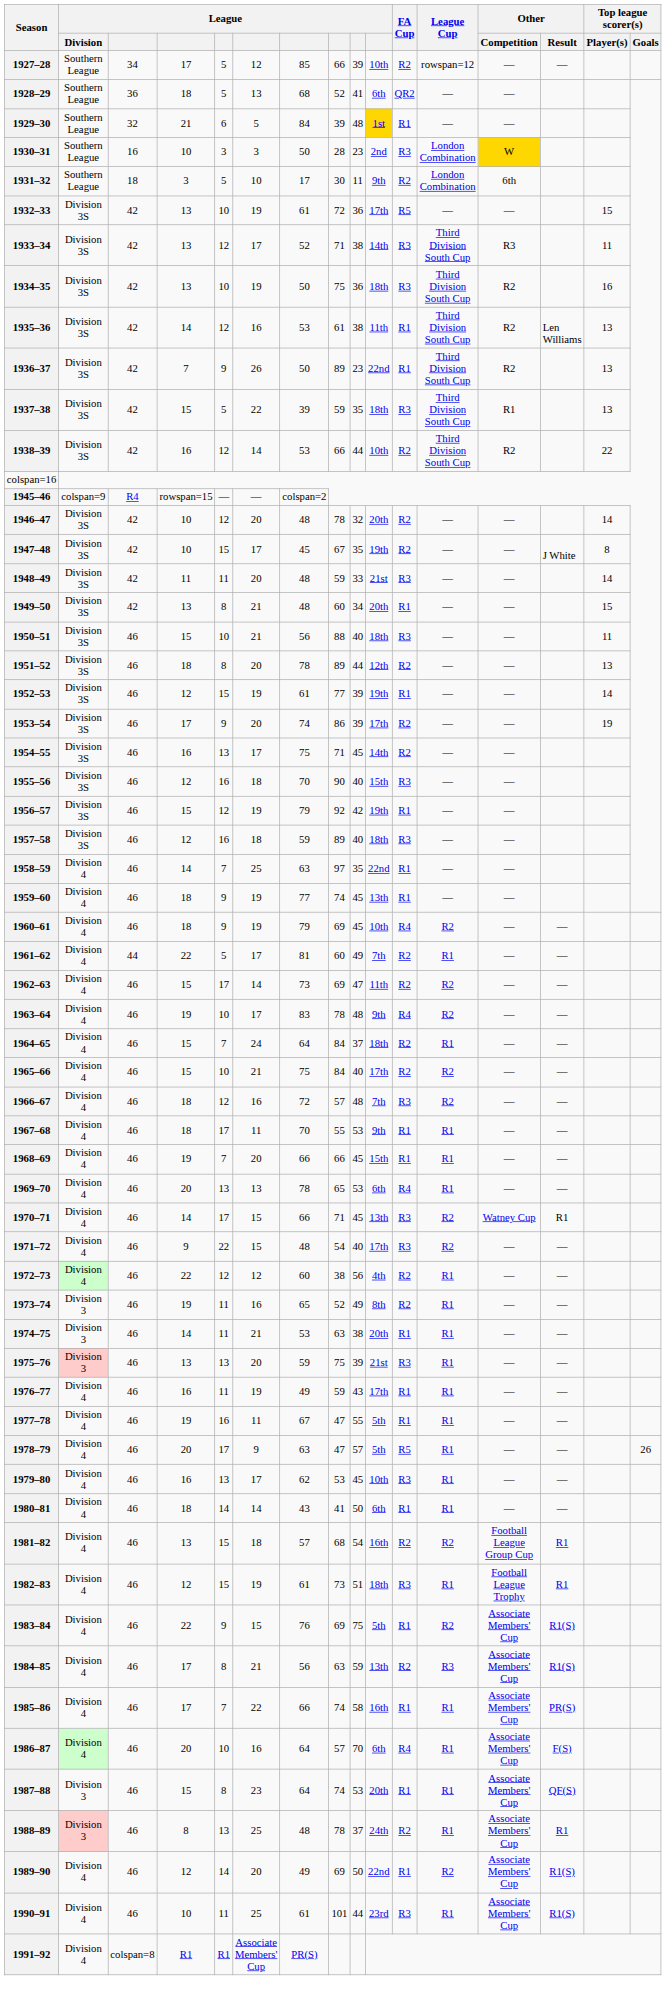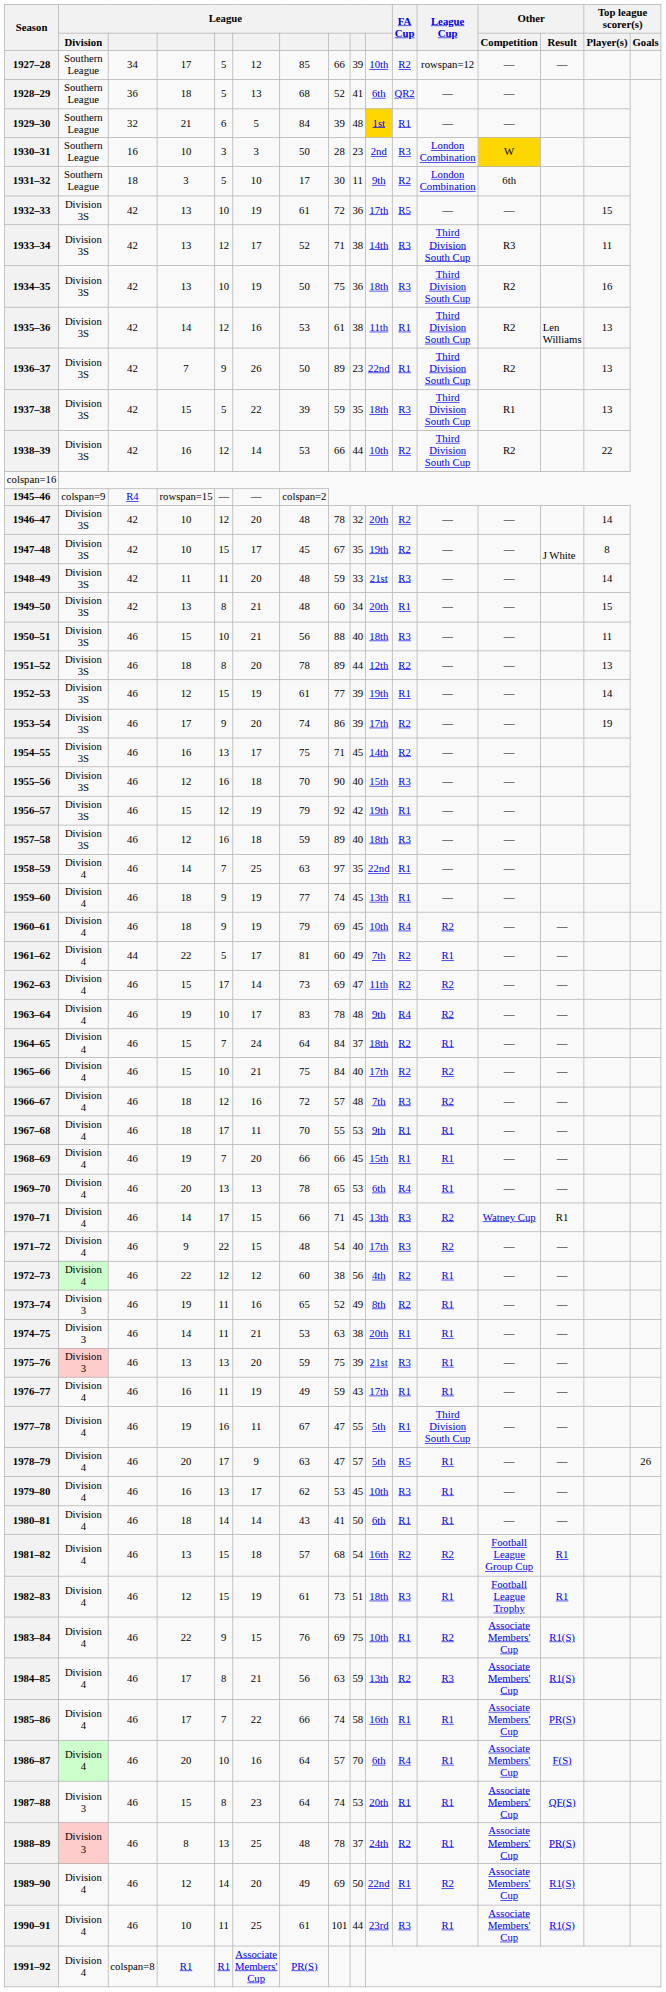(448, 1421) R1 -> (448, 1427) Third Division South Cup
(379, 1625) 5th -> (379, 1637) 10th
(562, 1831) R1 -> (562, 1843) PR(S)
